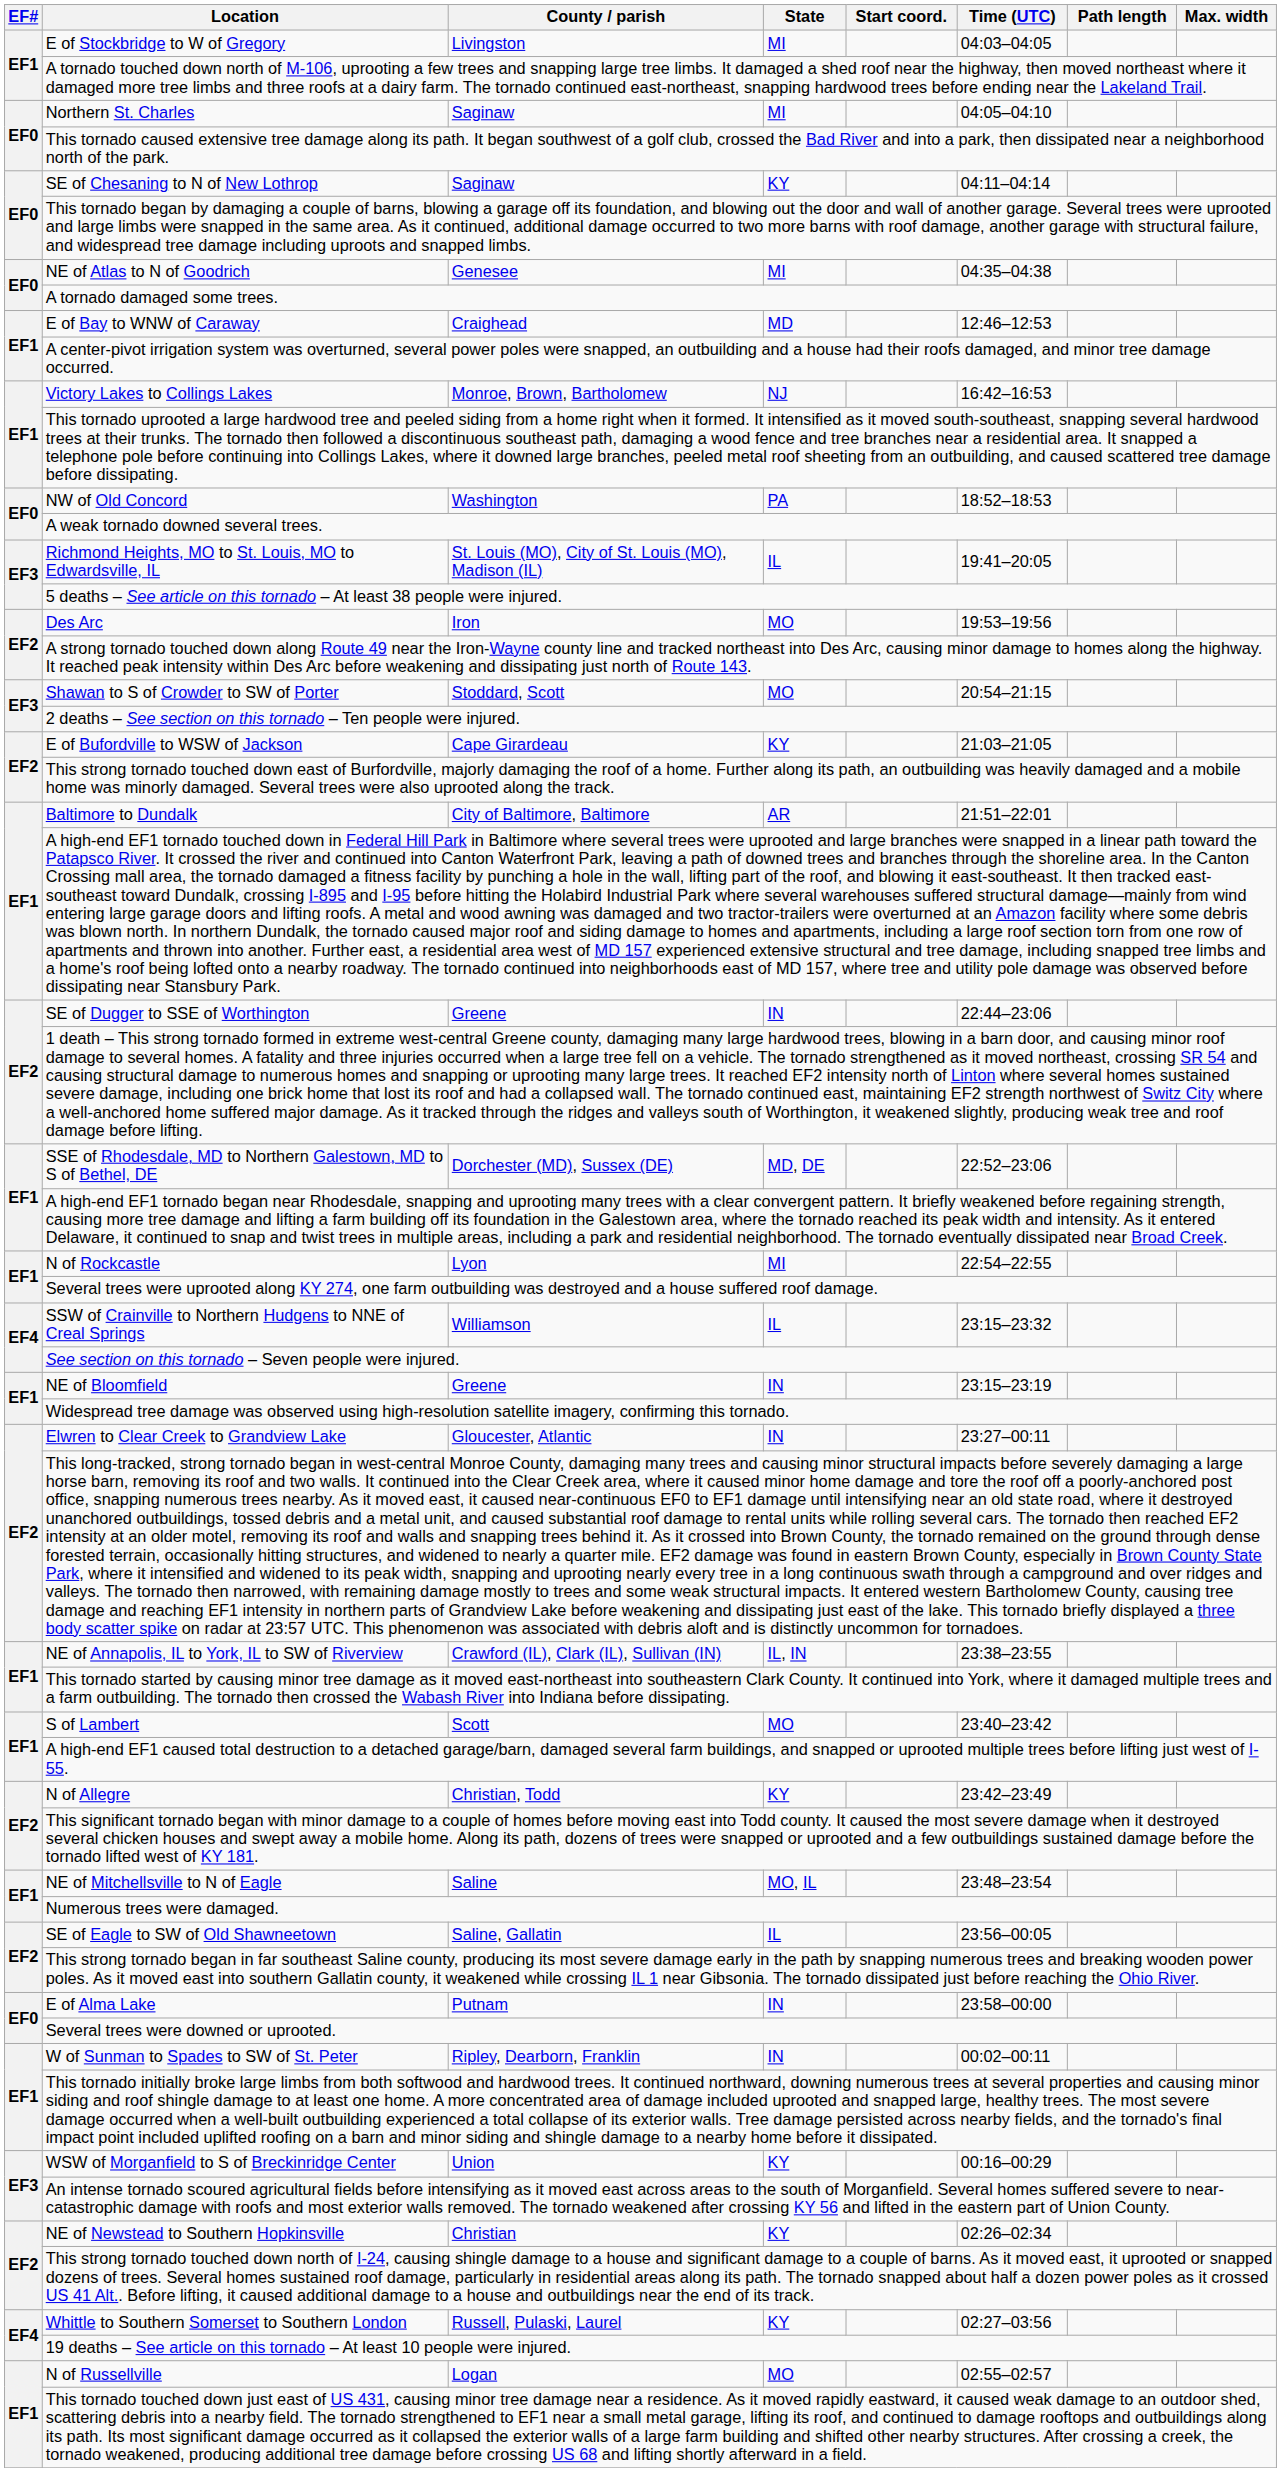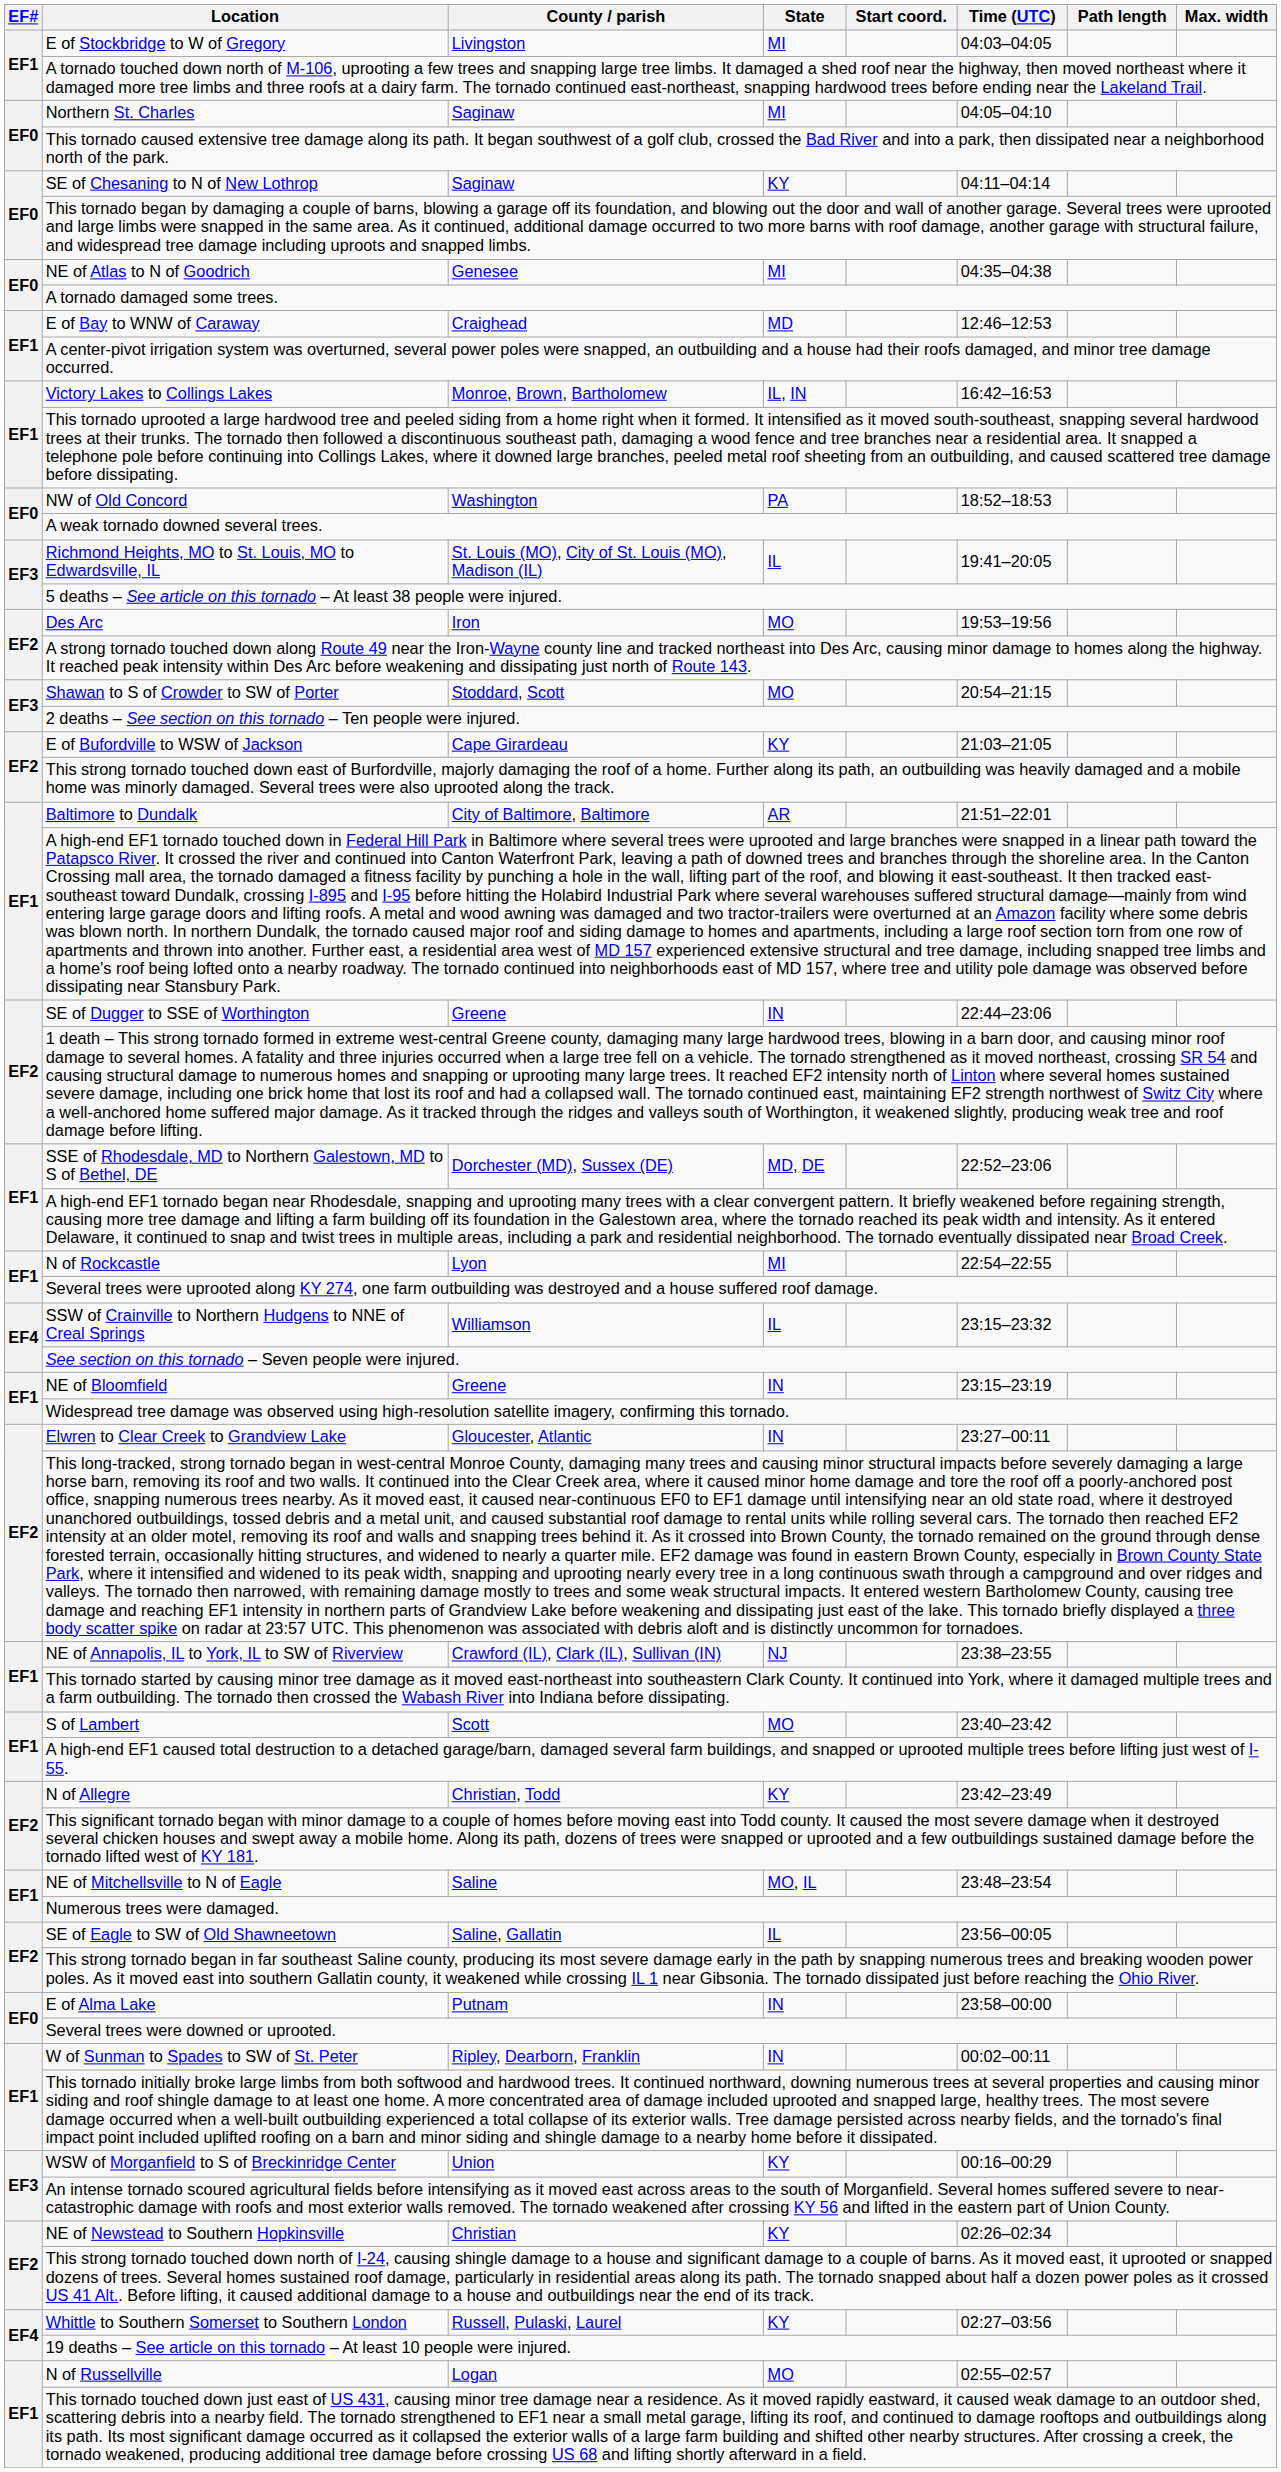(778, 393) NJ -> (787, 393) IL, IN
(787, 1654) IL, IN -> (778, 1654) NJ
